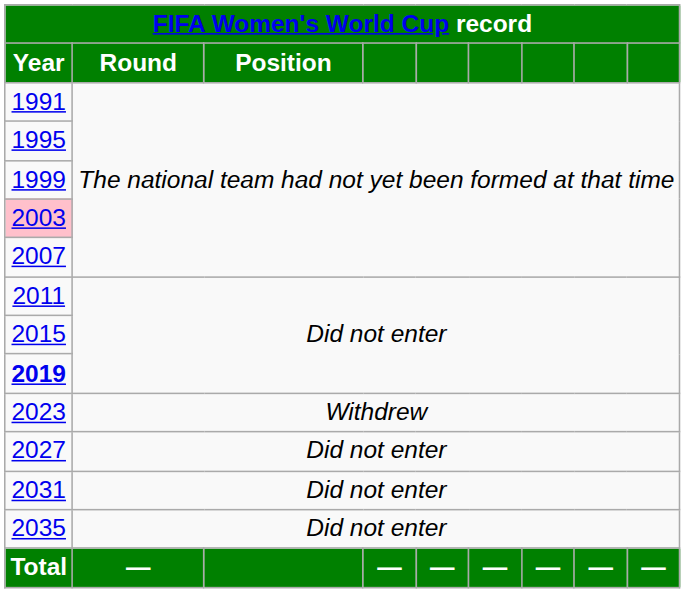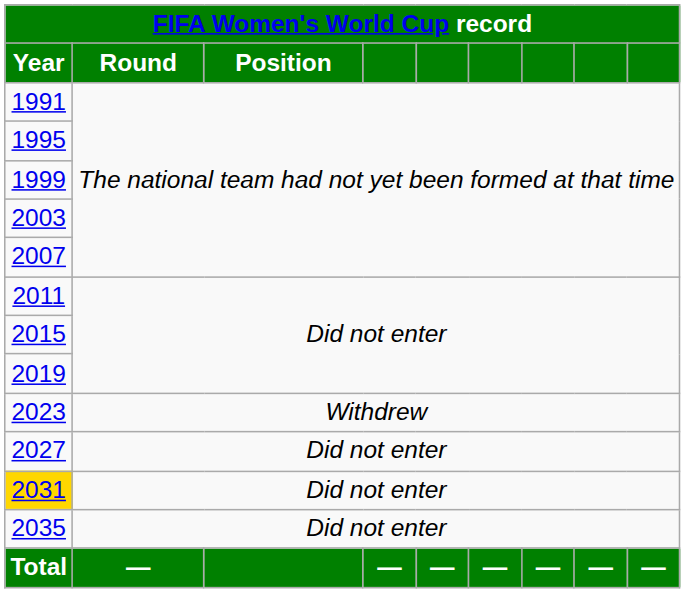(39, 218) pink background -> (39, 218) no background
(39, 373) bold -> (39, 373) normal
(39, 489) no background -> (39, 489) gold background
